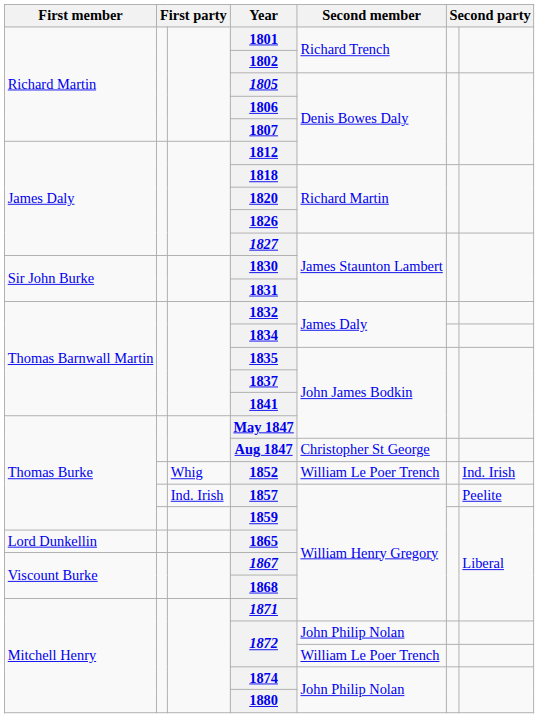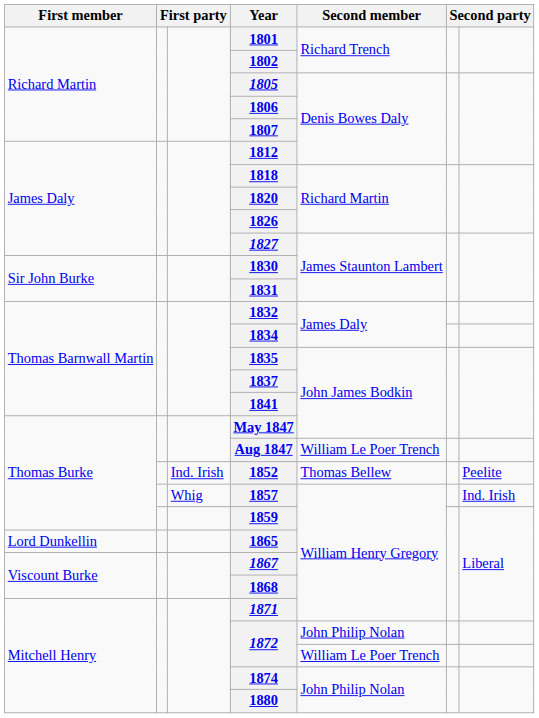(365, 449) Christopher St George -> (370, 449) William Le Poer Trench
(187, 472) Whig -> (197, 472) Ind. Irish
(370, 472) William Le Poer Trench -> (346, 472) Thomas Bellew
(489, 472) Ind. Irish -> (482, 472) Peelite
(197, 495) Ind. Irish -> (187, 495) Whig
(482, 495) Peelite -> (489, 495) Ind. Irish
